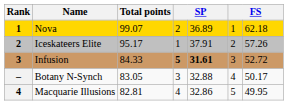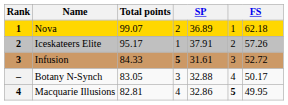(201, 60) bold -> (201, 60) normal
(233, 92) normal -> (233, 92) bold
